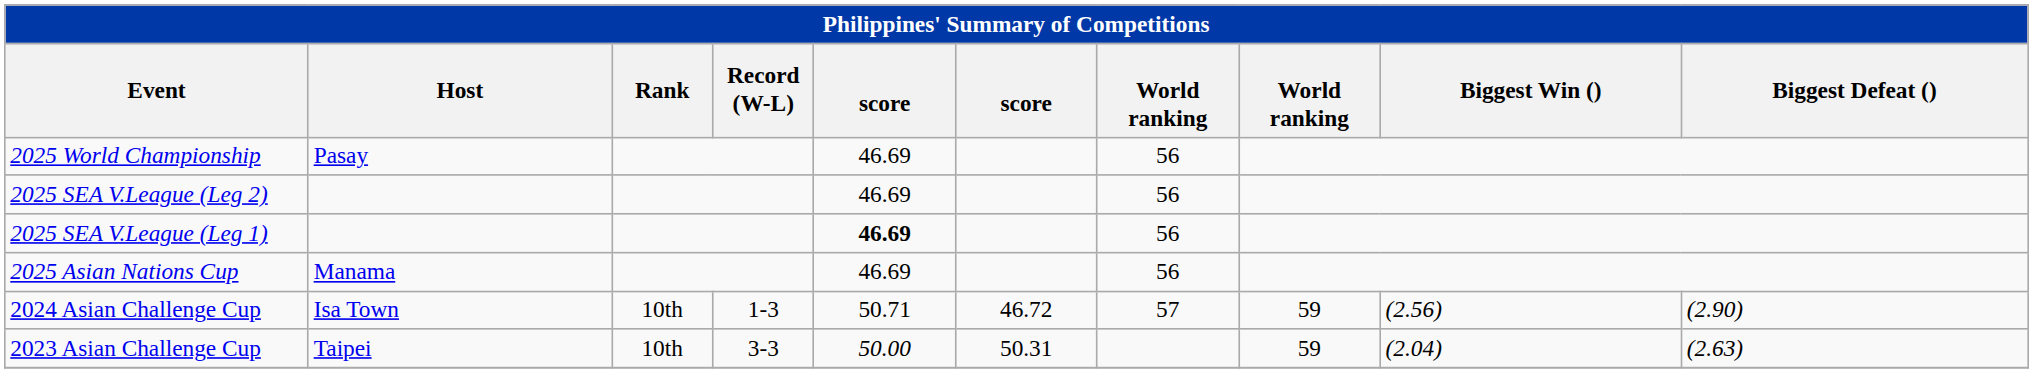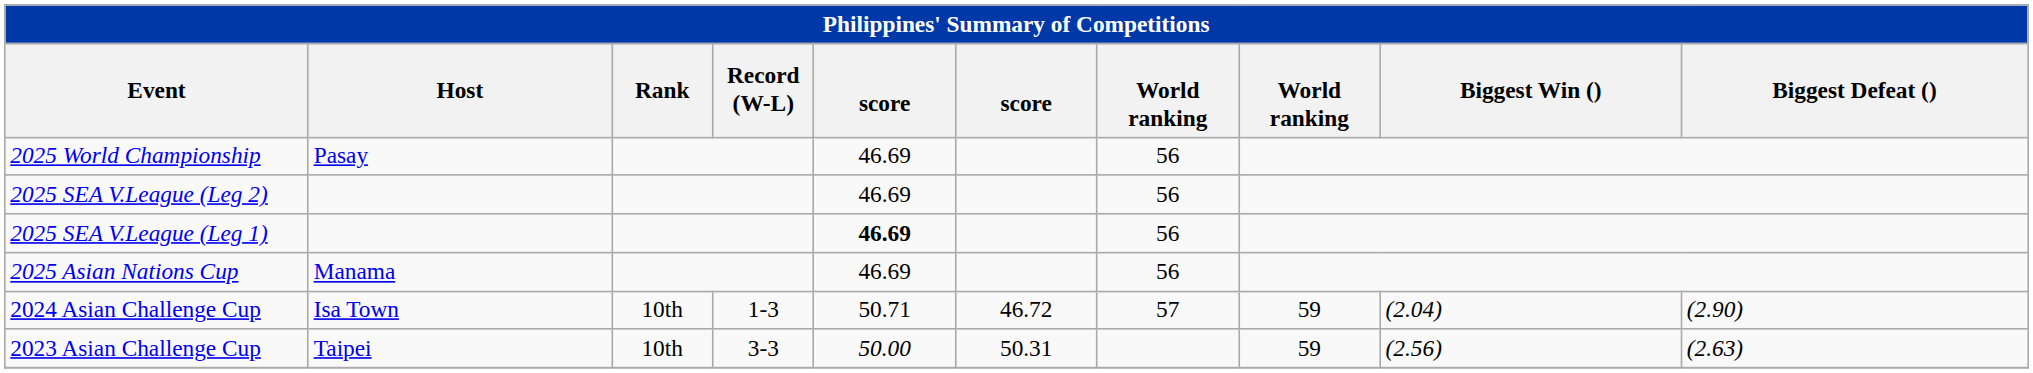(1414, 310) (2.56) -> (1414, 310) (2.04)
(1414, 348) (2.04) -> (1414, 348) (2.56)
